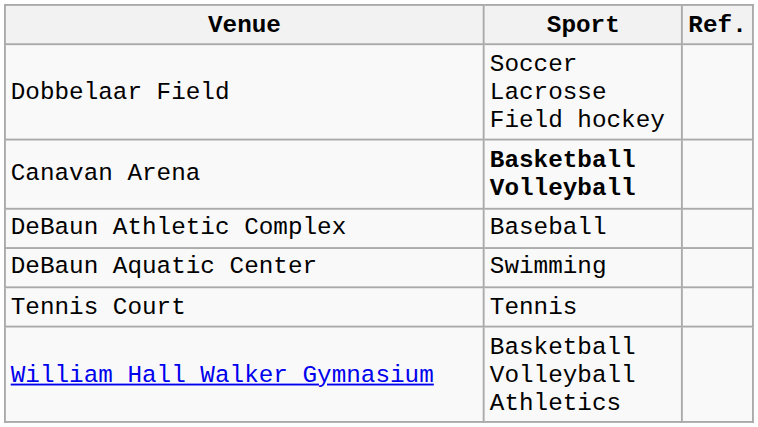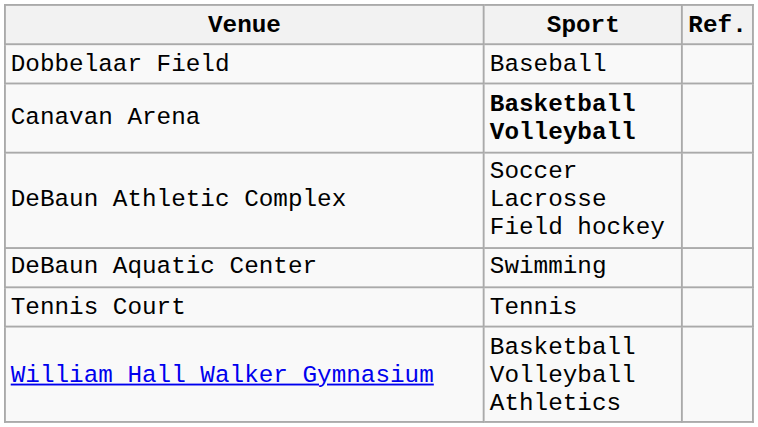(577, 92) Soccer Lacrosse Field hockey -> (548, 64) Baseball
(548, 228) Baseball -> (577, 200) Soccer Lacrosse Field hockey
